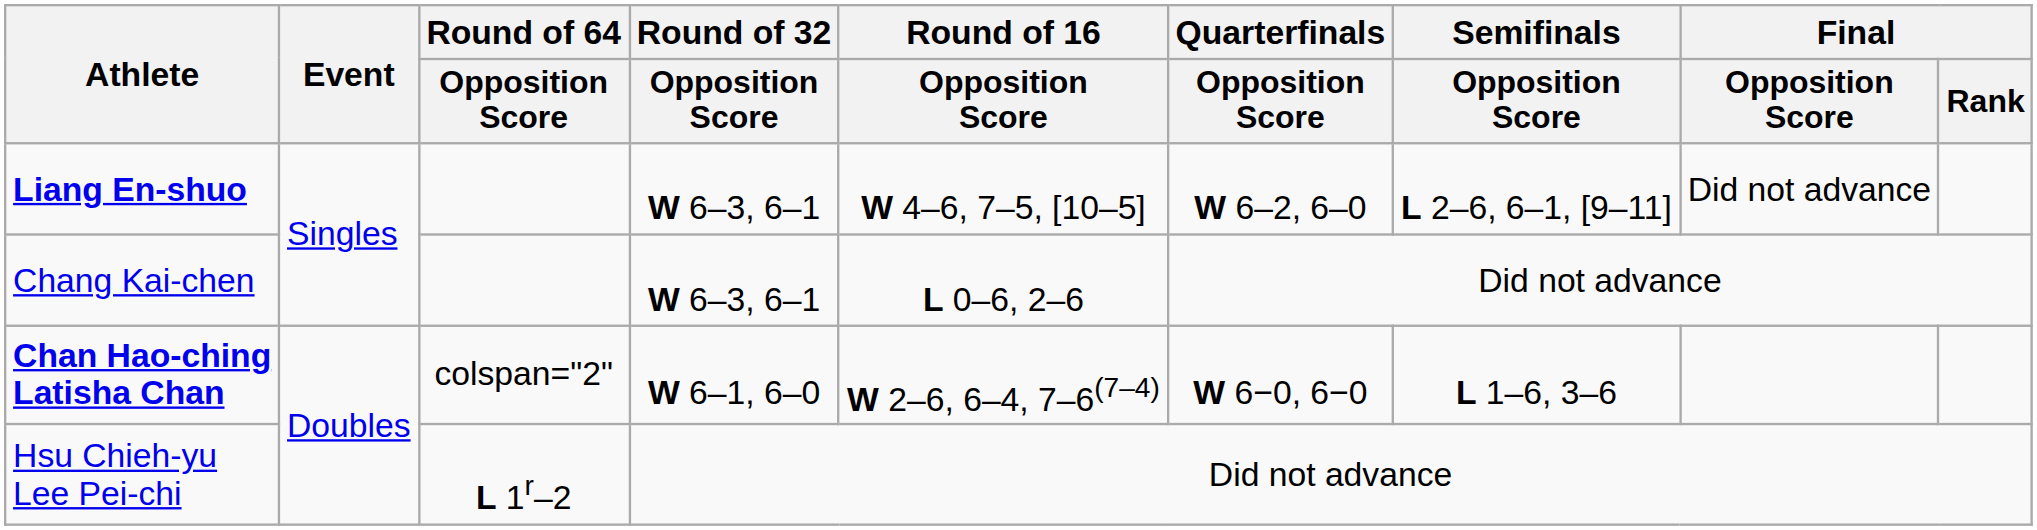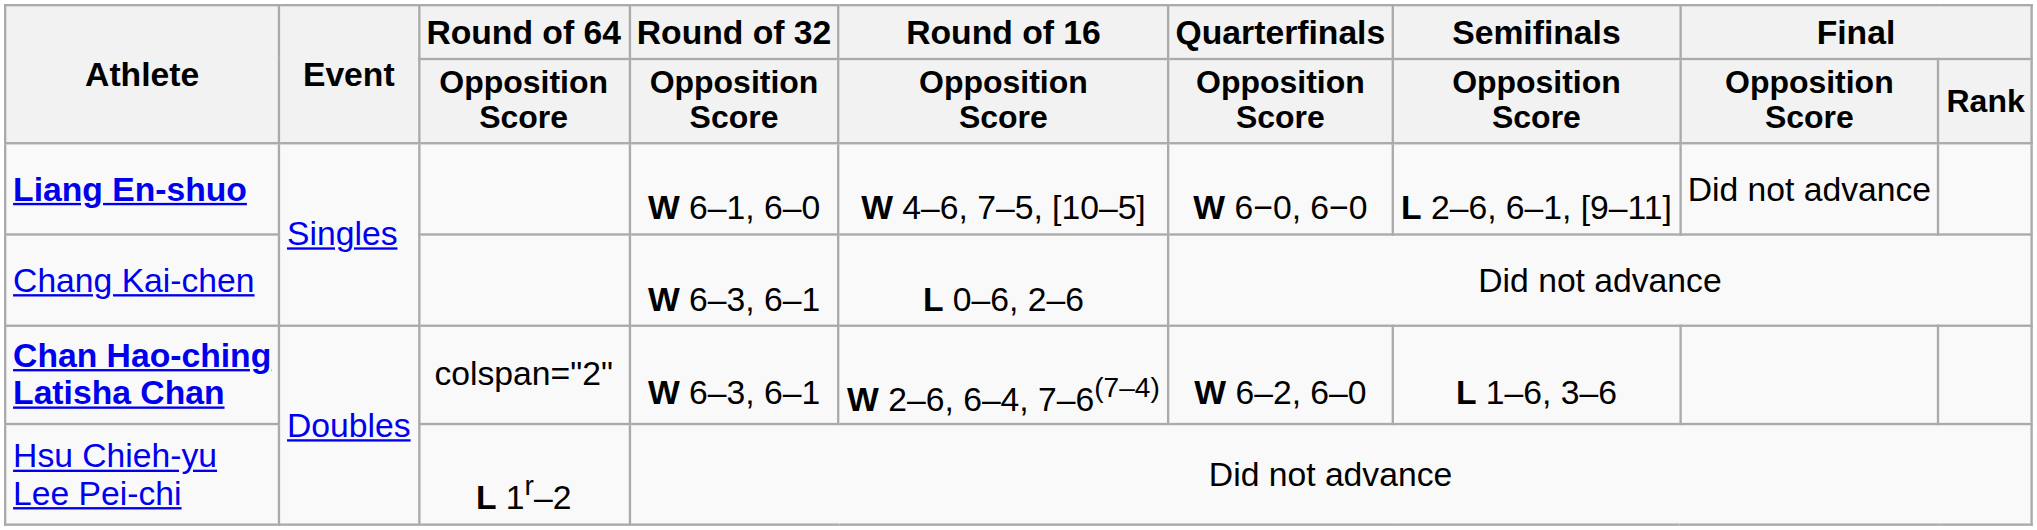(734, 208) W 6–3, 6–1 -> (734, 208) W 6–1, 6–0
(1280, 208) W 6–2, 6–0 -> (1280, 208) W 6−0, 6−0
(734, 394) W 6–1, 6–0 -> (734, 394) W 6–3, 6–1
(1280, 394) W 6−0, 6−0 -> (1280, 394) W 6–2, 6–0
